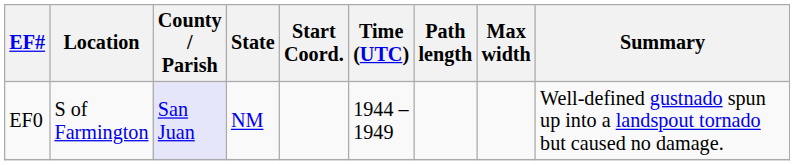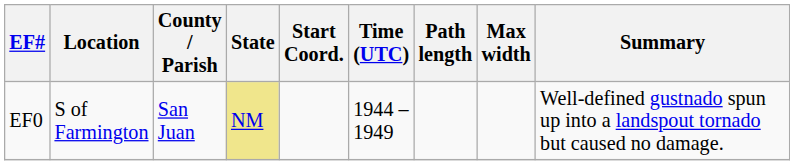(176, 120) lavender background -> (176, 120) no background
(247, 120) no background -> (247, 120) khaki background
